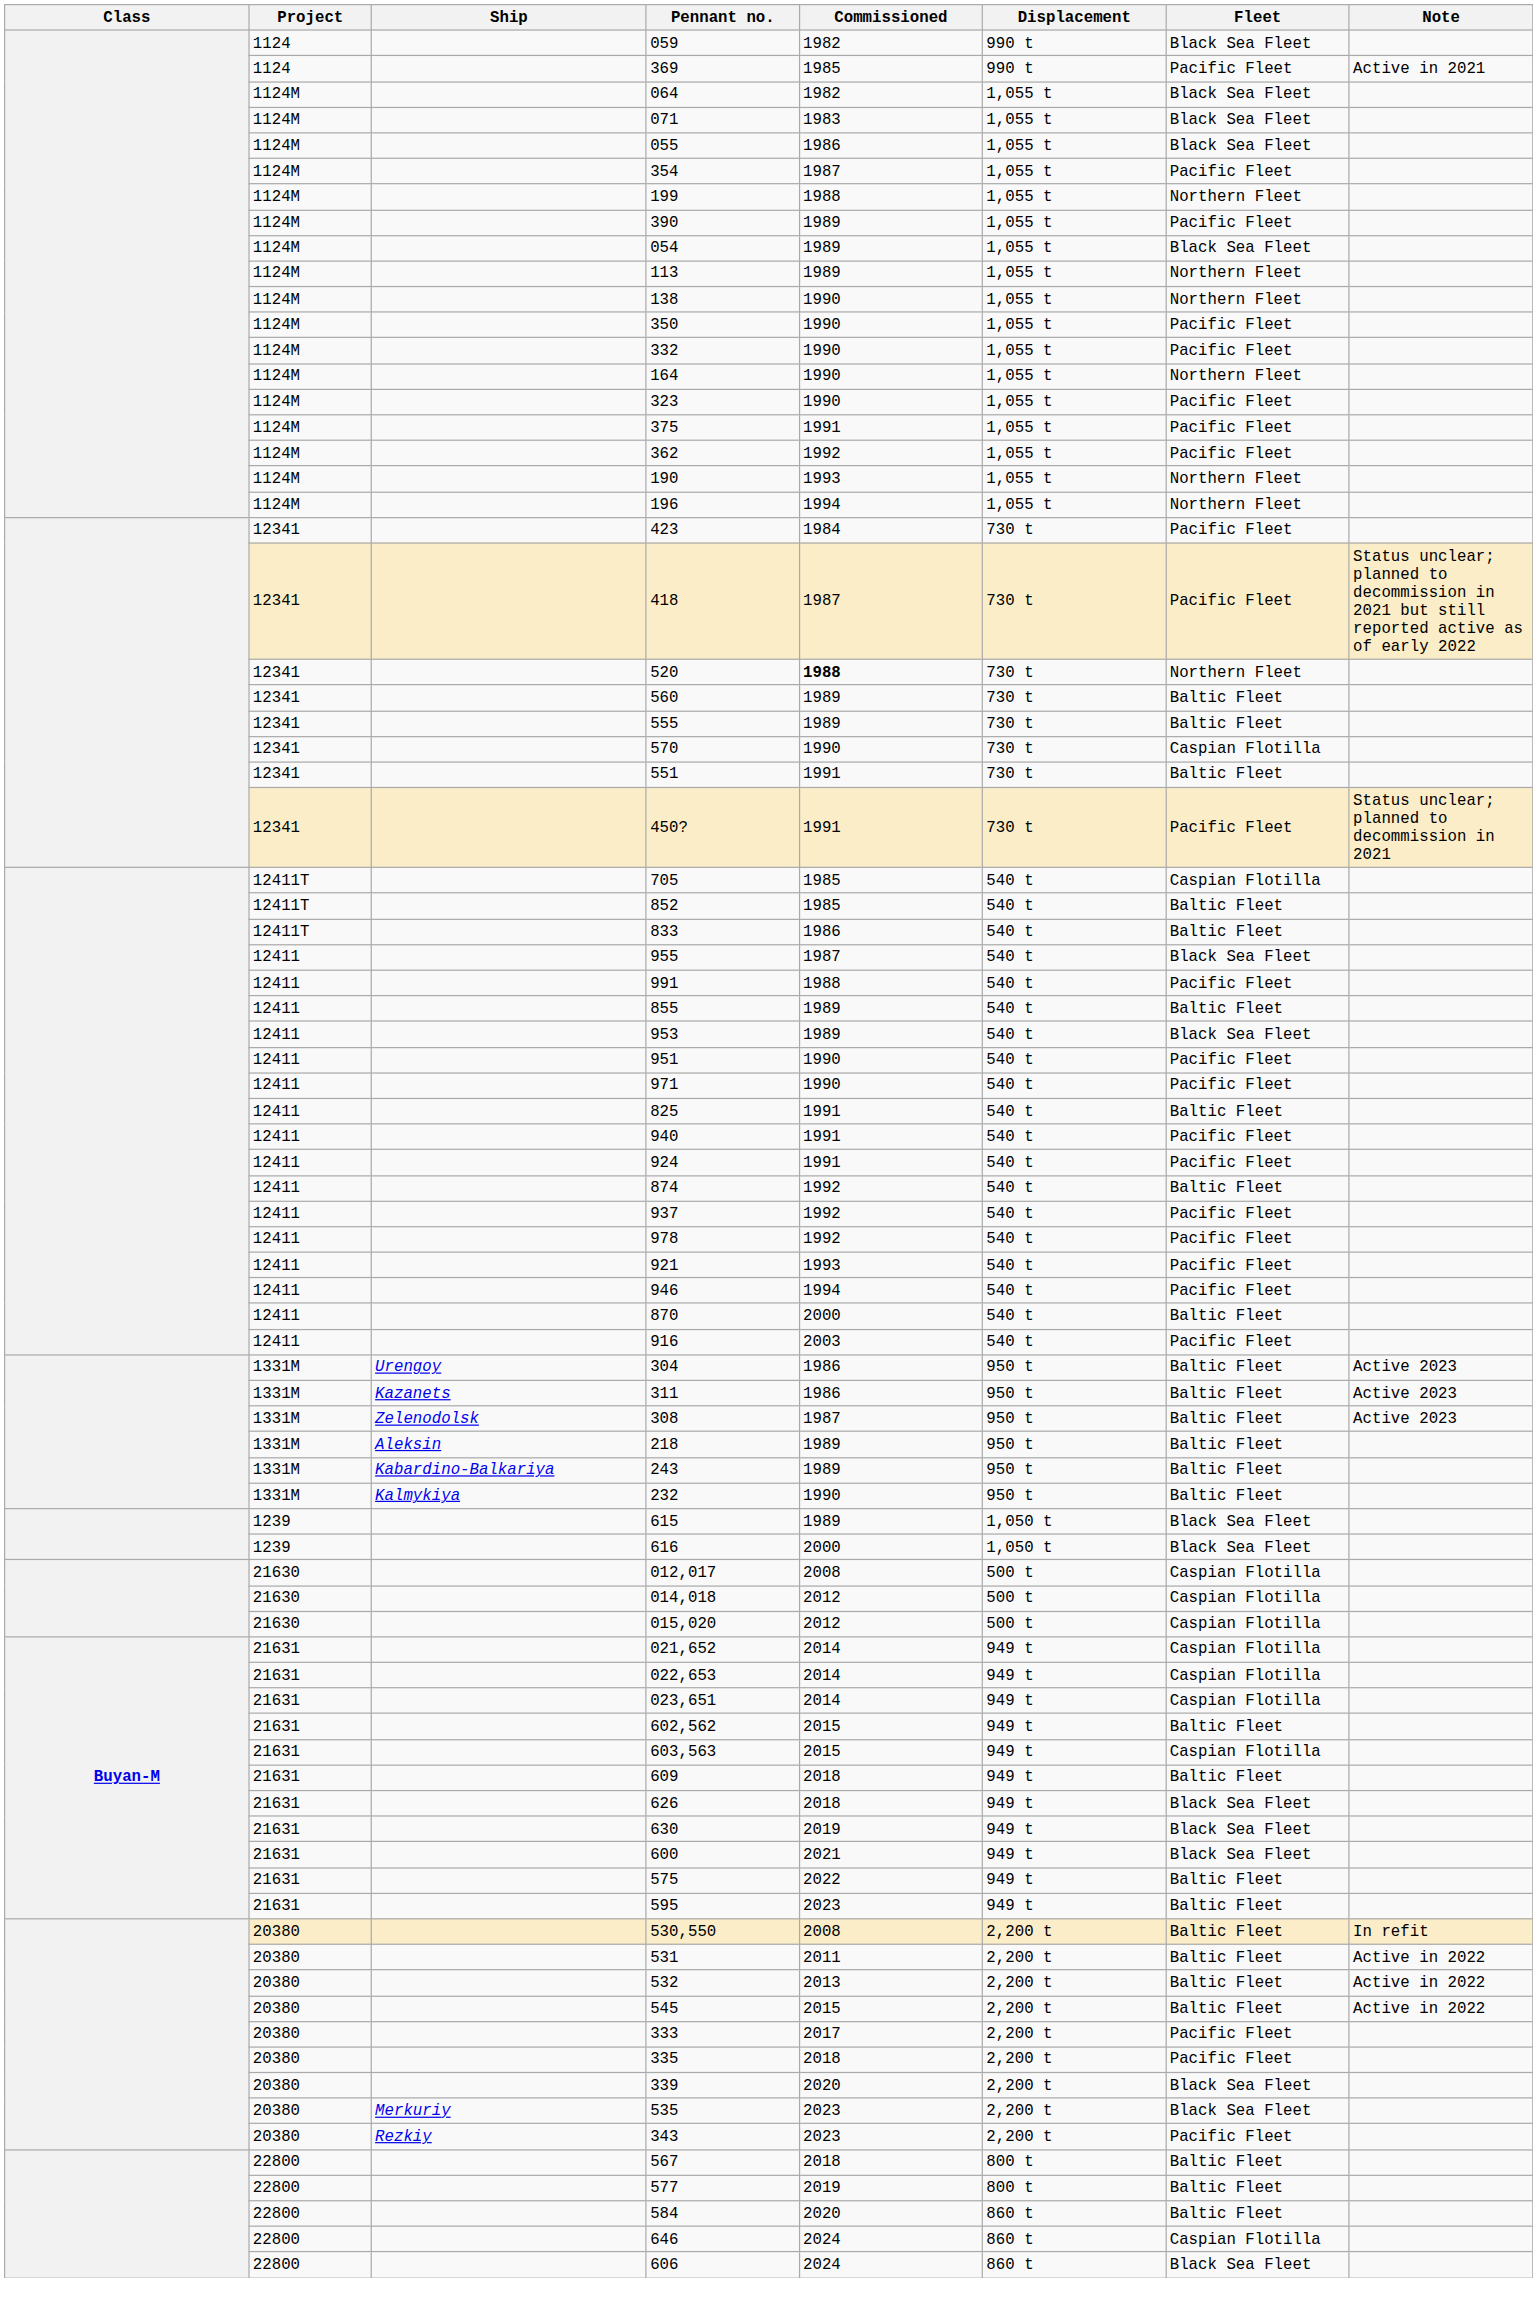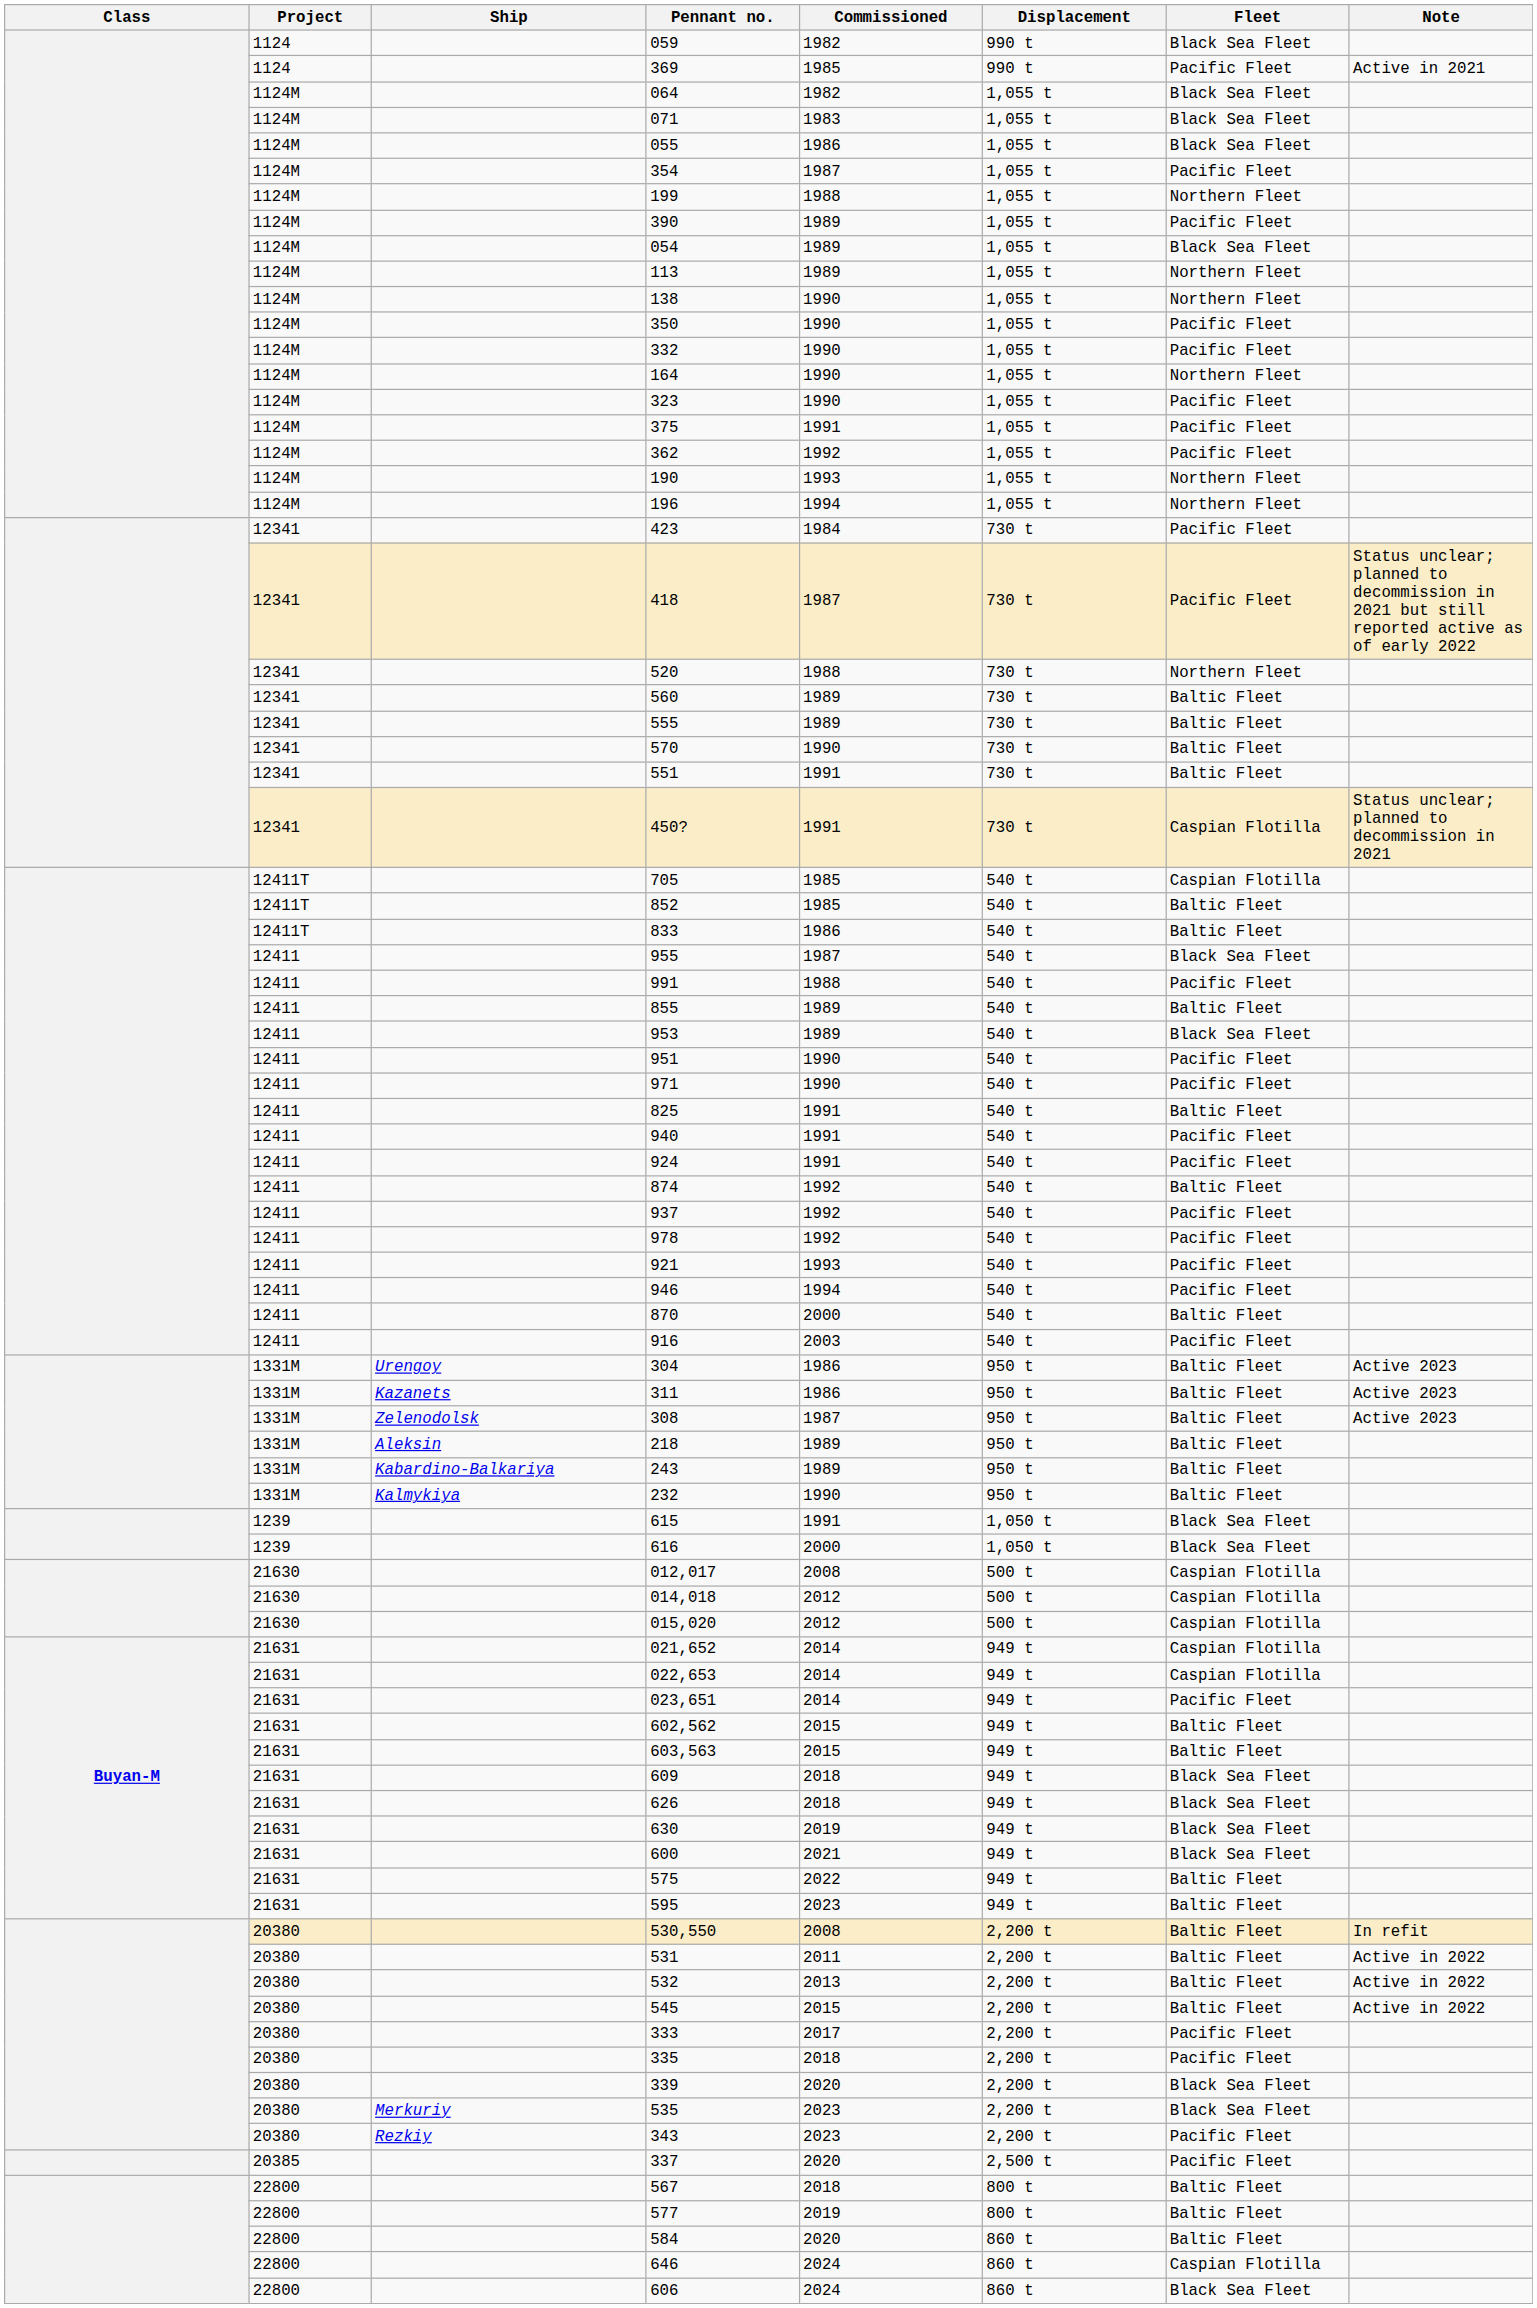(822, 672) bold -> (822, 672) normal
(1245, 749) Caspian Flotilla -> (1226, 749) Baltic Fleet
(1231, 828) Pacific Fleet -> (1245, 828) Caspian Flotilla
(822, 1521) 1989 -> (822, 1521) 1991
(1245, 1701) Caspian Flotilla -> (1231, 1701) Pacific Fleet
(1245, 1752) Caspian Flotilla -> (1226, 1752) Baltic Fleet
(1226, 1778) Baltic Fleet -> (1241, 1778) Black Sea Fleet
+ row: (664, 2162)
